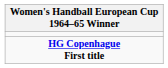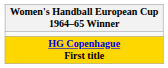(84, 50) no background -> (84, 50) gold background
